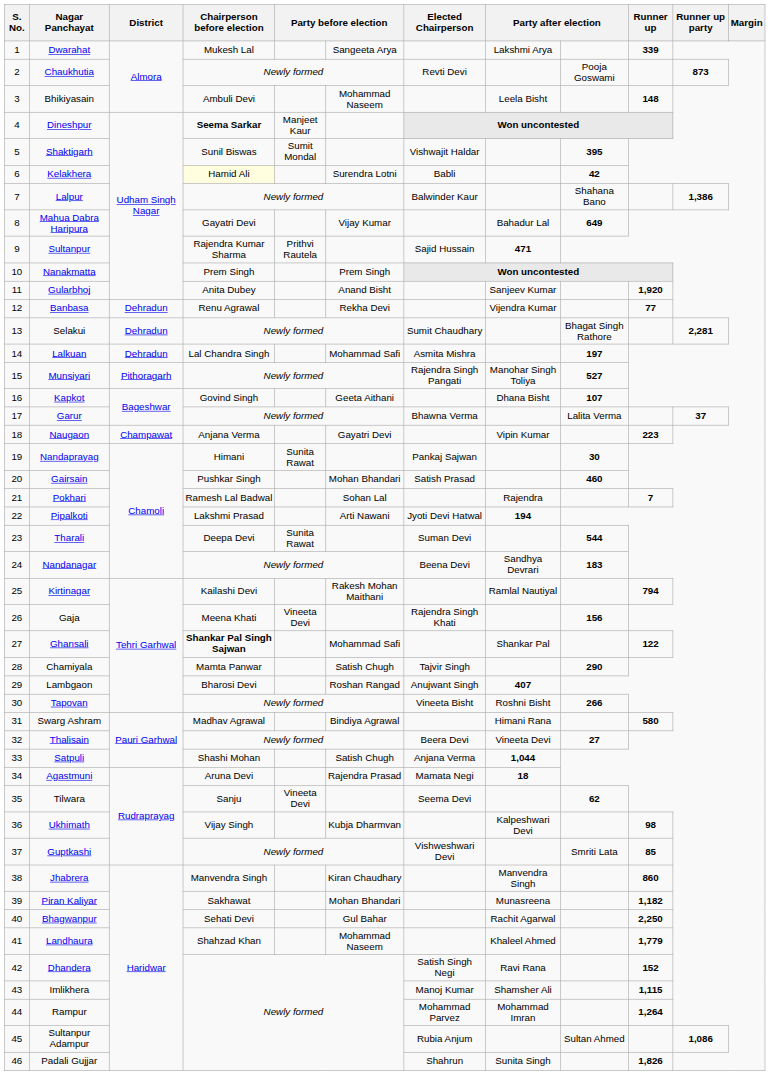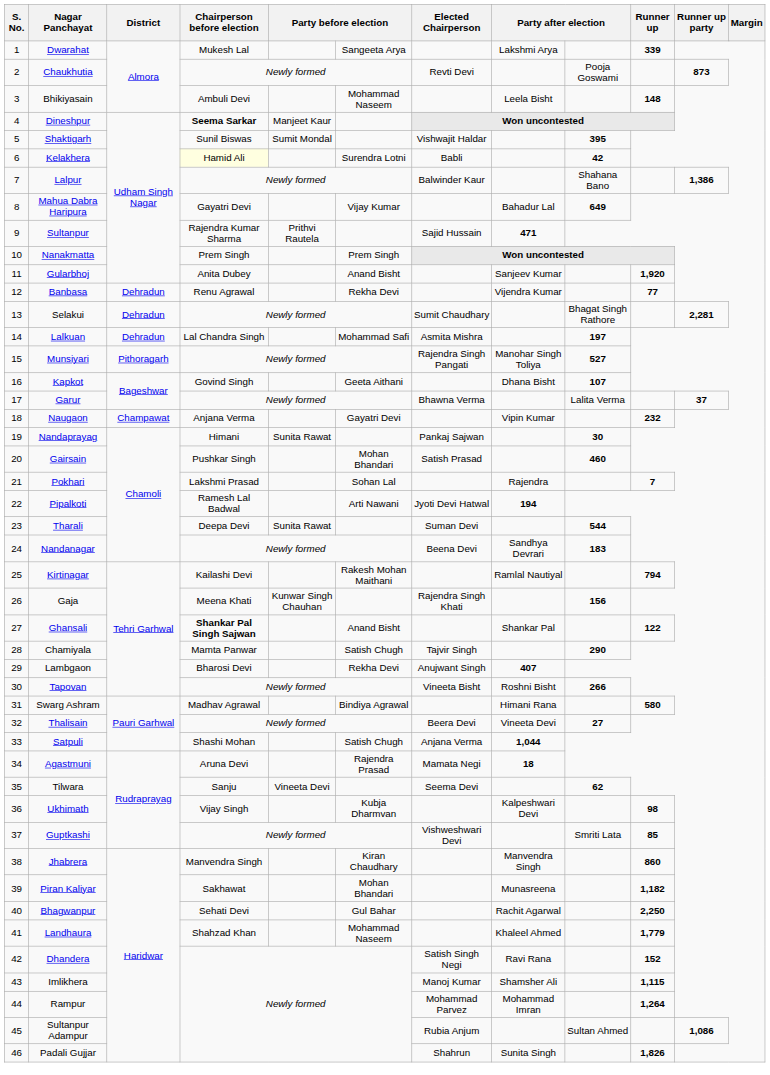(651, 434) 223 -> (653, 418) 232
(229, 497) Ramesh Lal Badwal -> (224, 481) Lakshmi Prasad
(229, 516) Lakshmi Prasad -> (224, 503) Ramesh Lal Badwal
(300, 617) Vineeta Devi -> (302, 601) Kunwar Singh Chauhan
(365, 644) Mohammad Safi -> (374, 628) Anand Bisht
(365, 685) Roshan Rangad -> (374, 668) Rekha Devi
